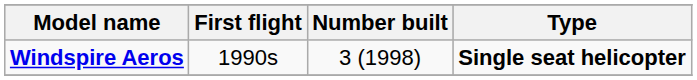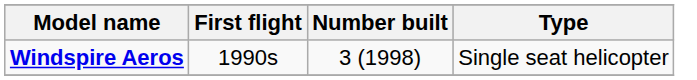(572, 57) bold -> (564, 57) normal
